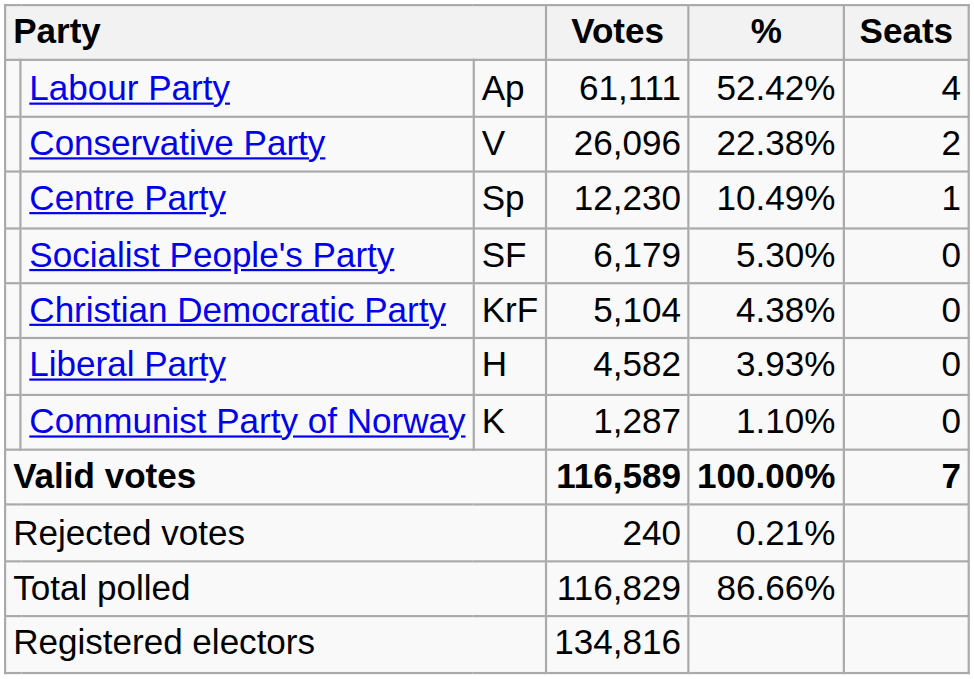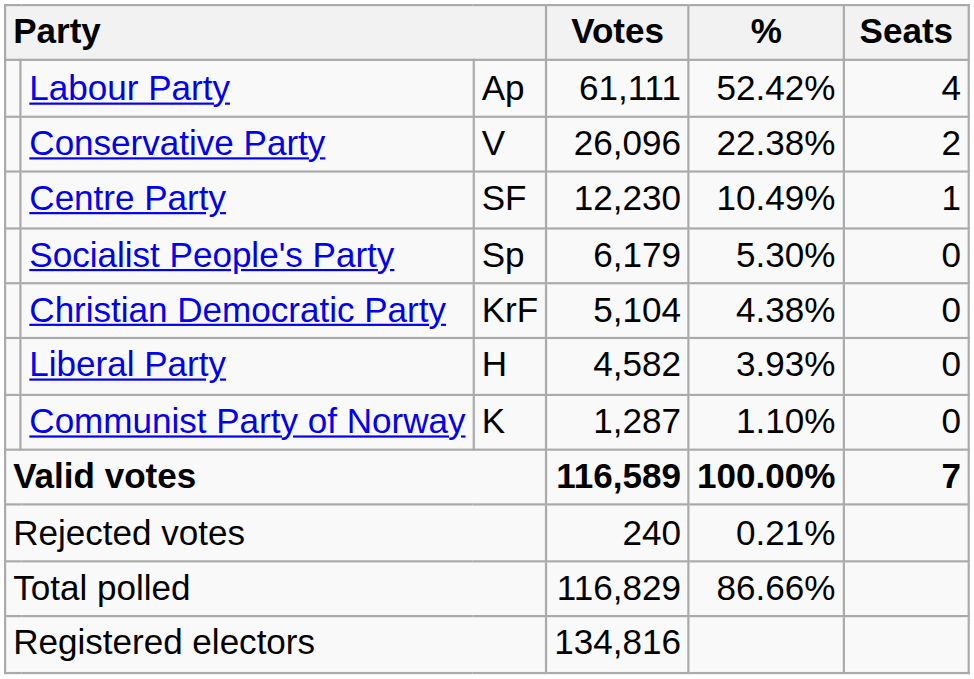(503, 198) Sp -> (504, 198) SF
(504, 254) SF -> (503, 254) Sp
